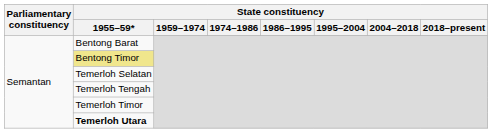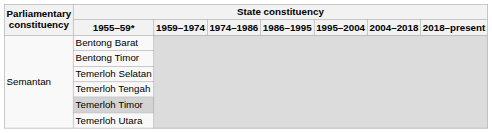(107, 58) khaki background -> (107, 58) no background
(109, 105) no background -> (109, 105) lightgrey background
(111, 120) bold -> (109, 120) normal
